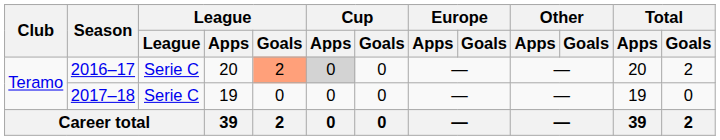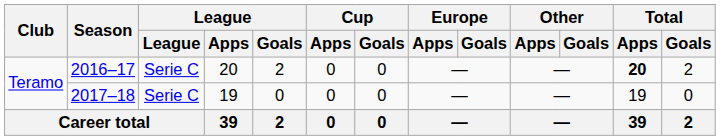(280, 69) lightsalmon background -> (280, 69) no background
(331, 69) lightgrey background -> (331, 69) no background
(637, 69) normal -> (637, 69) bold
